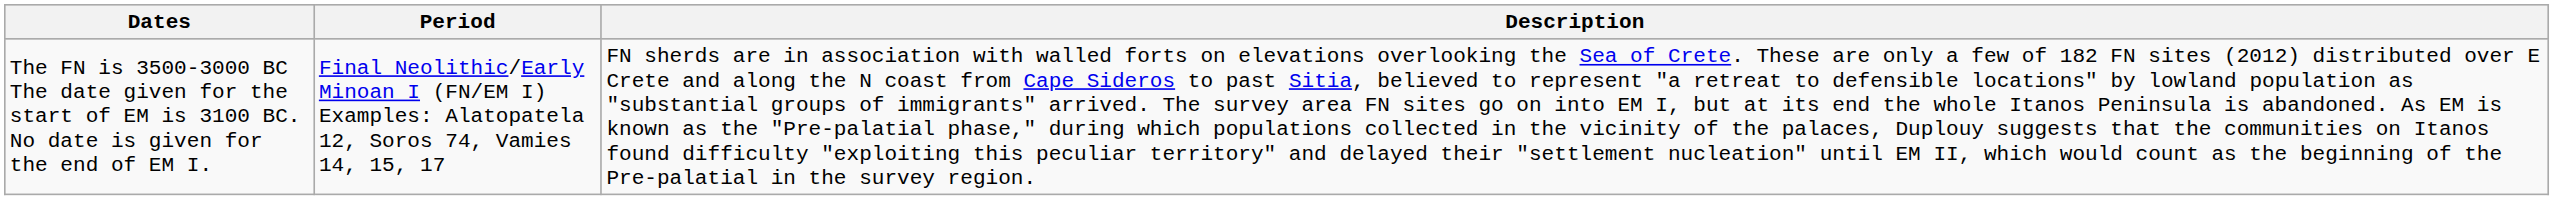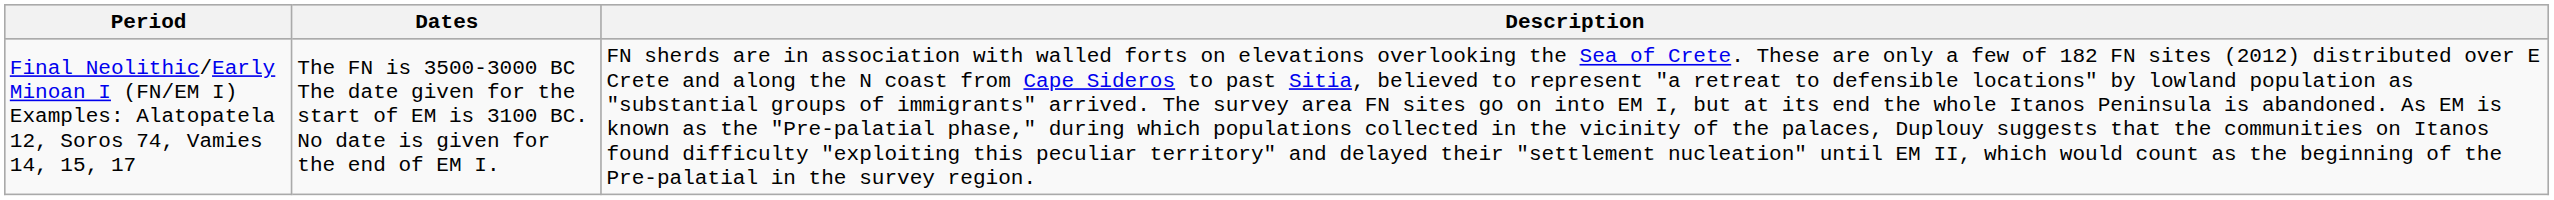columns swapped: (458, 22) <-> (159, 22)
